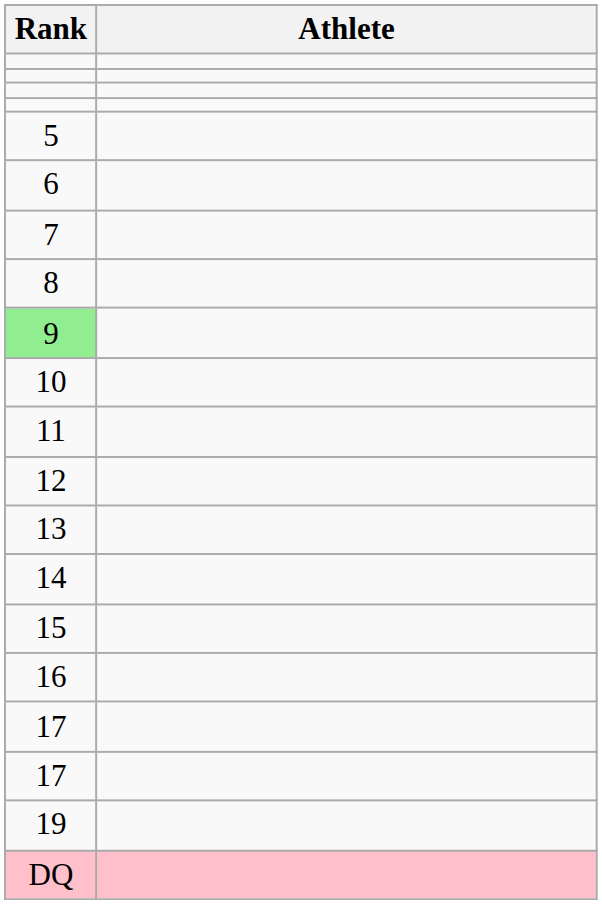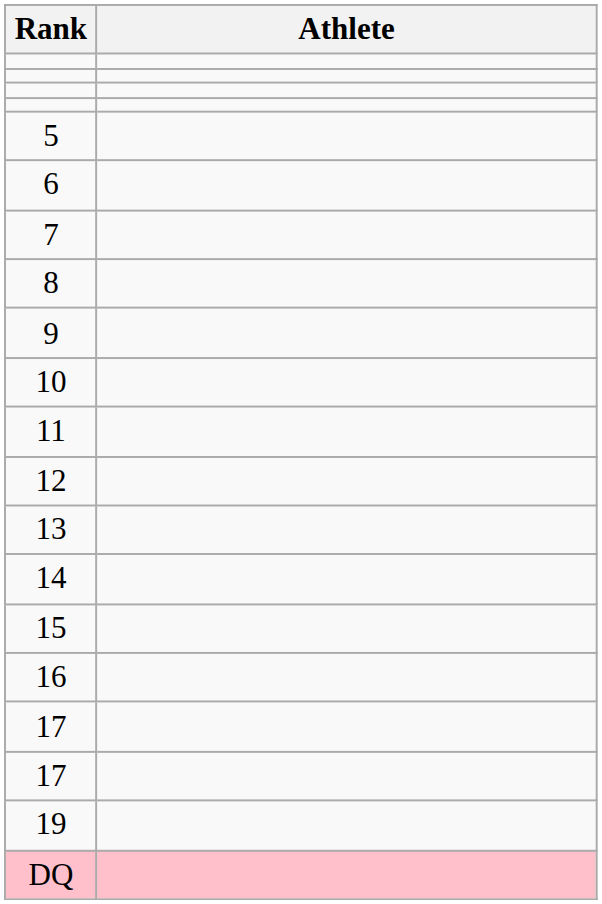(51, 332) lightgreen background -> (51, 332) no background
